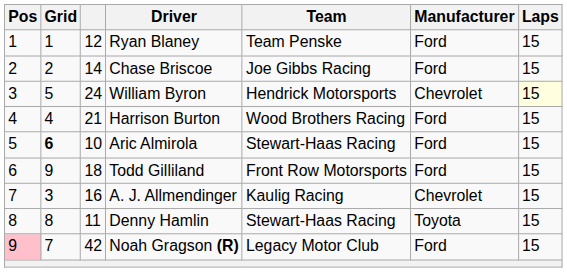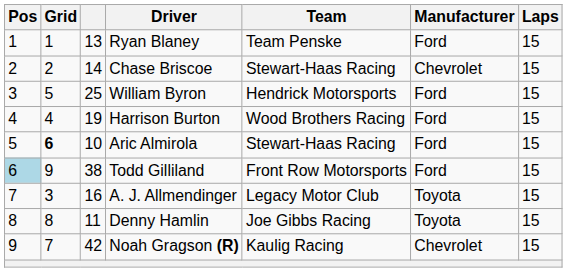(93, 42) 12 -> (93, 42) 13
(308, 67) Joe Gibbs Racing -> (321, 67) Stewart-Haas Racing
(431, 67) Ford -> (448, 67) Chevrolet
(93, 93) 24 -> (93, 93) 25
(448, 93) Chevrolet -> (431, 93) Ford
(531, 93) lightyellow background -> (531, 93) no background
(93, 118) 21 -> (93, 118) 19
(13, 169) no background -> (13, 169) lightblue background
(93, 169) 18 -> (93, 169) 38
(295, 195) Kaulig Racing -> (312, 195) Legacy Motor Club
(448, 195) Chevrolet -> (438, 195) Toyota
(321, 220) Stewart-Haas Racing -> (308, 220) Joe Gibbs Racing
(13, 246) pink background -> (13, 246) no background
(312, 246) Legacy Motor Club -> (295, 246) Kaulig Racing
(431, 246) Ford -> (448, 246) Chevrolet
